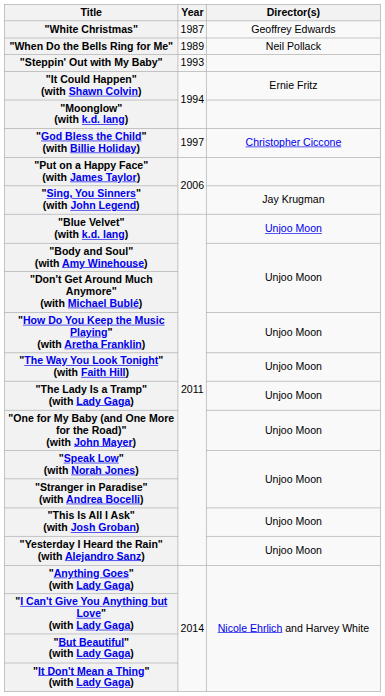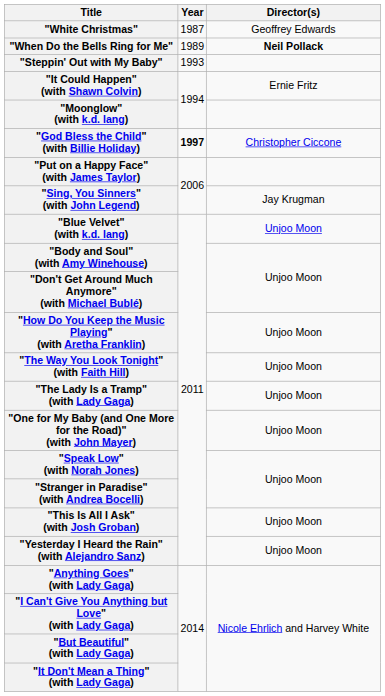(293, 46) normal -> (293, 46) bold
(192, 143) normal -> (192, 143) bold
